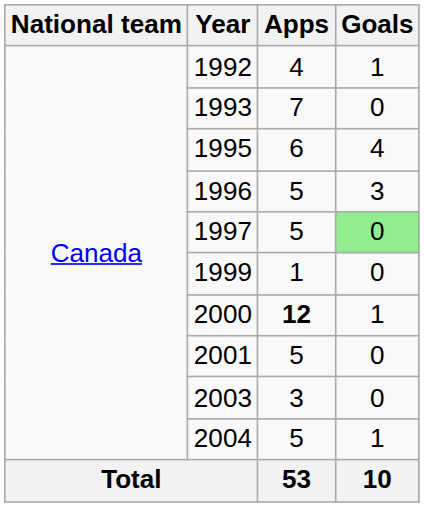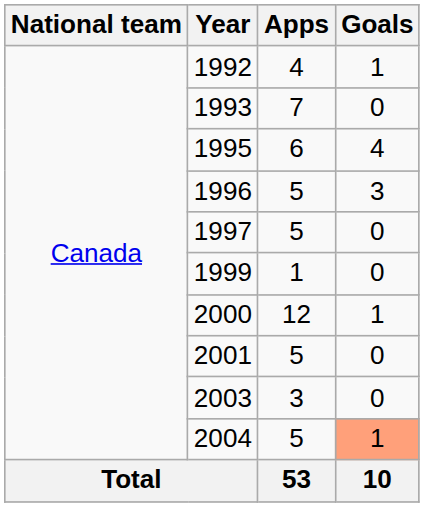(377, 231) lightgreen background -> (377, 231) no background
(296, 314) bold -> (296, 314) normal
(377, 438) no background -> (377, 438) lightsalmon background
